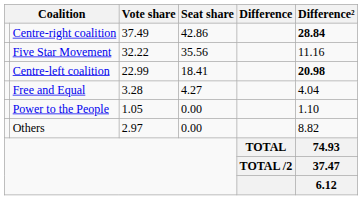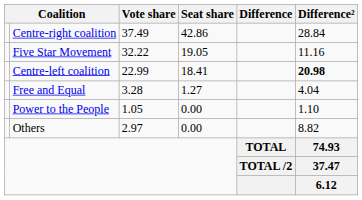(311, 33) bold -> (311, 33) normal
(195, 52) 35.56 -> (195, 52) 19.05
(192, 90) 4.27 -> (192, 90) 1.27
